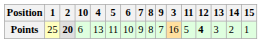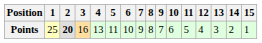columns swapped: (174, 12) <-> (83, 12)
(201, 29) bold -> (201, 29) normal
